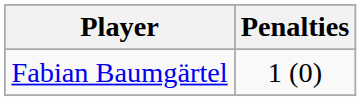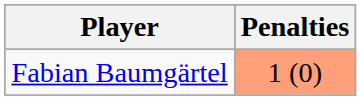(295, 71) no background -> (295, 71) lightsalmon background
